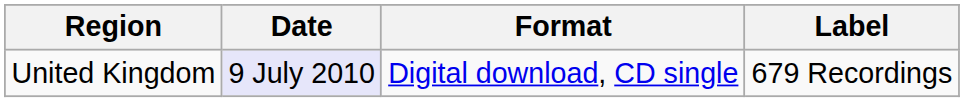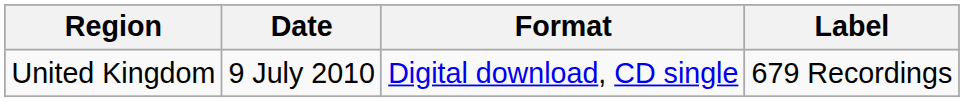(302, 72) lavender background -> (302, 72) no background
